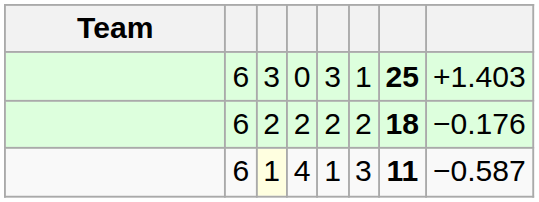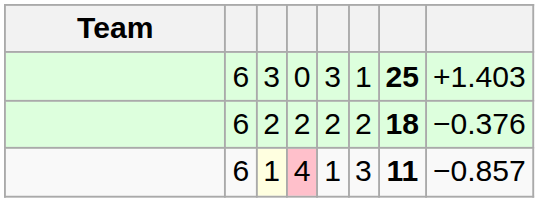(479, 123) −0.176 -> (479, 123) −0.376
(302, 171) no background -> (302, 171) pink background
(479, 171) −0.587 -> (479, 171) −0.857
